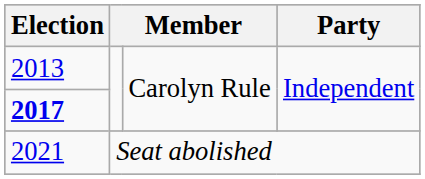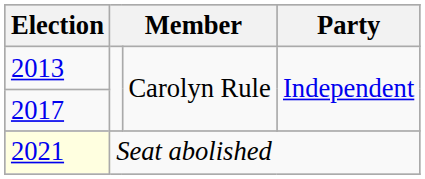(38, 109) bold -> (38, 109) normal
(38, 151) no background -> (38, 151) lightyellow background
